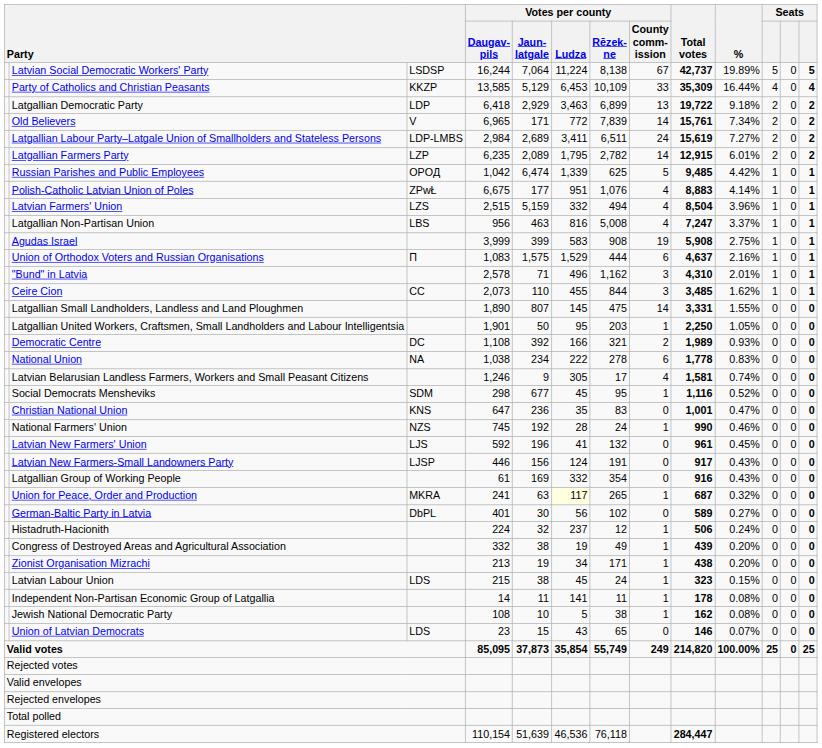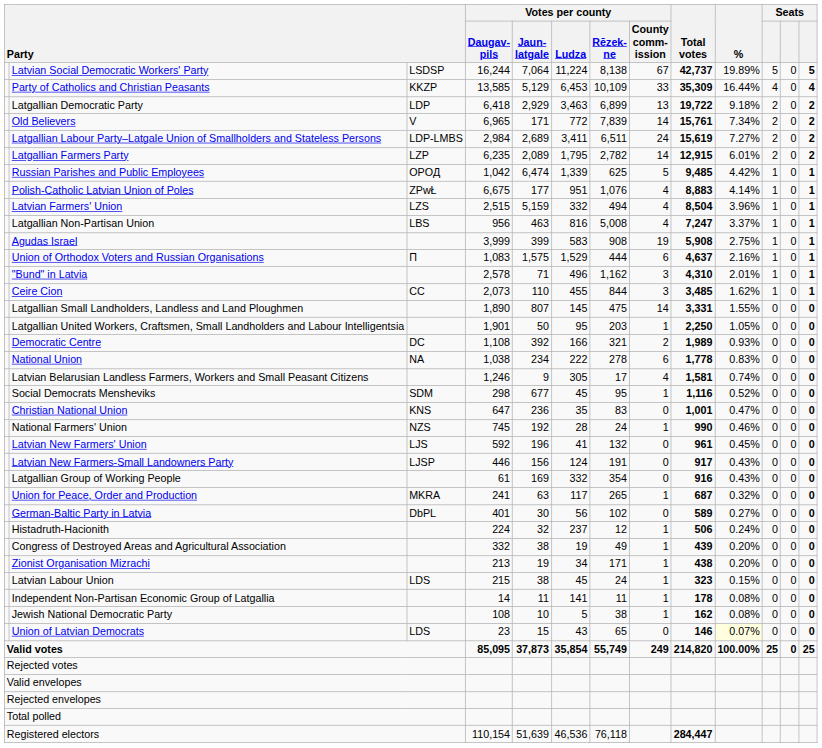(579, 496) lightyellow background -> (579, 496) no background
(745, 632) no background -> (745, 632) lightyellow background
